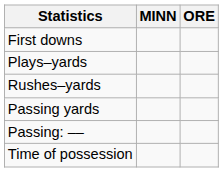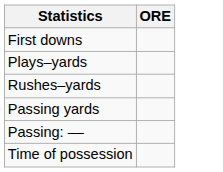- column: (158, 16)
